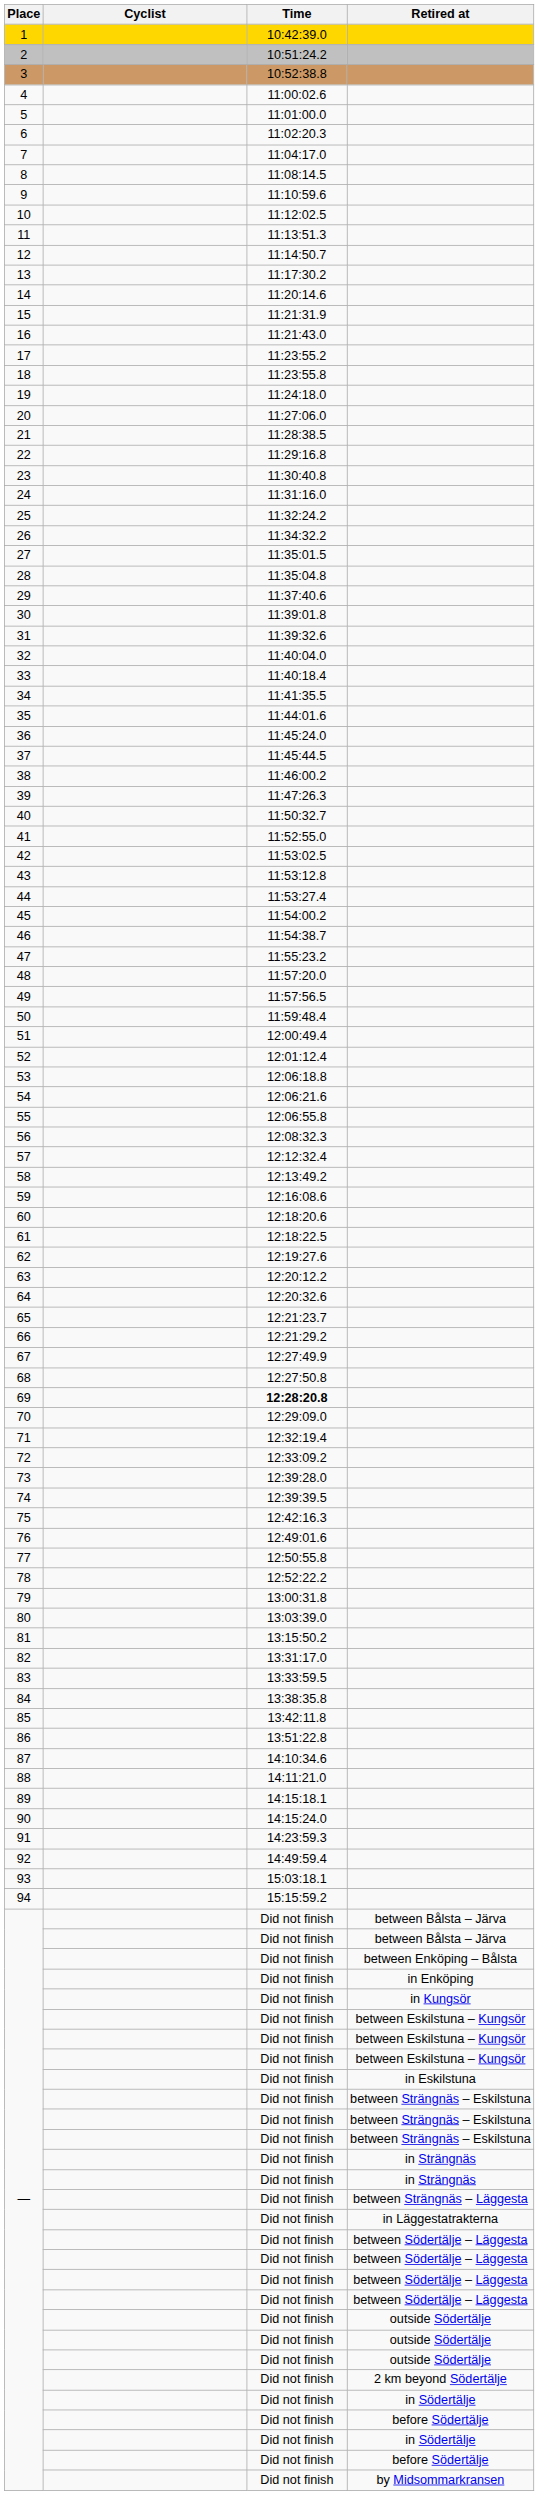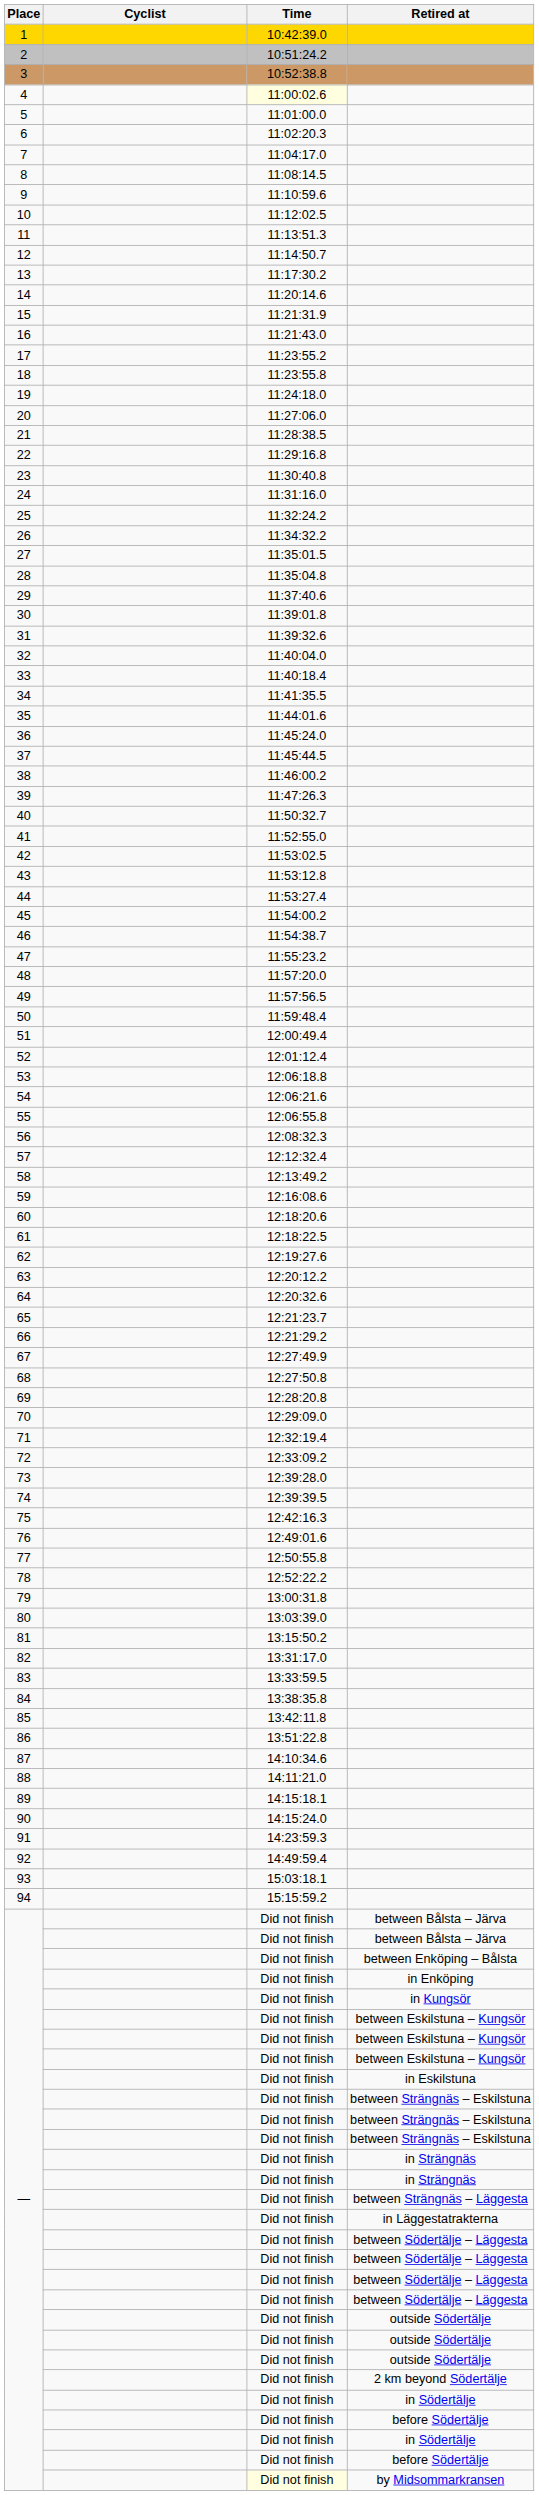(297, 94) no background -> (297, 94) lightyellow background
(297, 1397) bold -> (297, 1397) normal
(297, 2480) no background -> (297, 2480) lightyellow background
